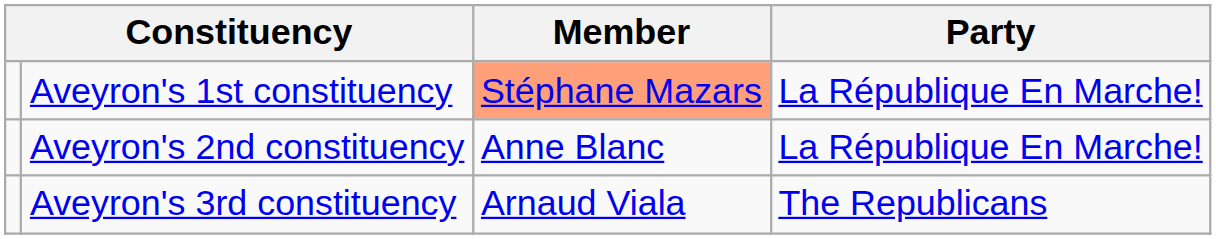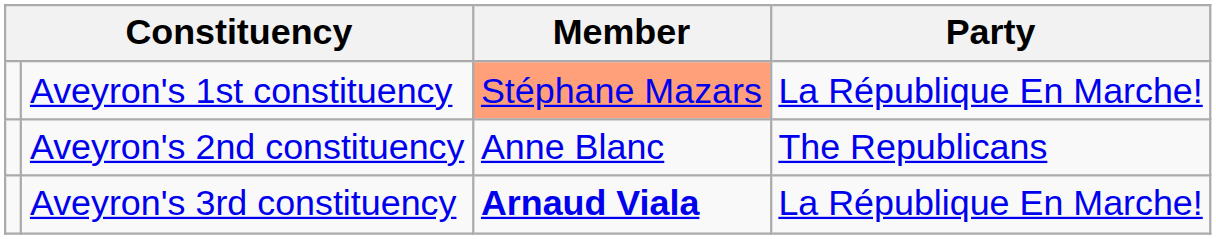(991, 146) La République En Marche! -> (913, 146) The Republicans
(583, 203) normal -> (590, 203) bold
(913, 203) The Republicans -> (991, 203) La République En Marche!
